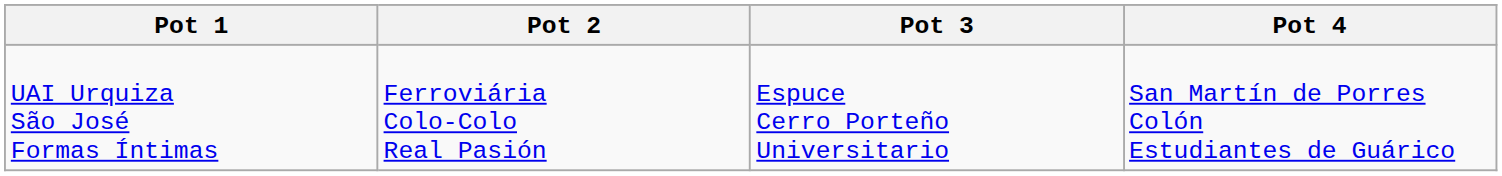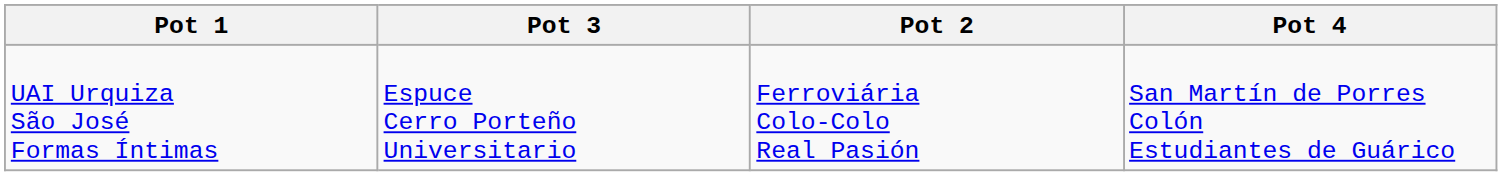columns swapped: (564, 25) <-> (937, 25)
